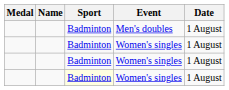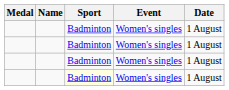(144, 29) Men's doubles -> (149, 29) Women's singles
